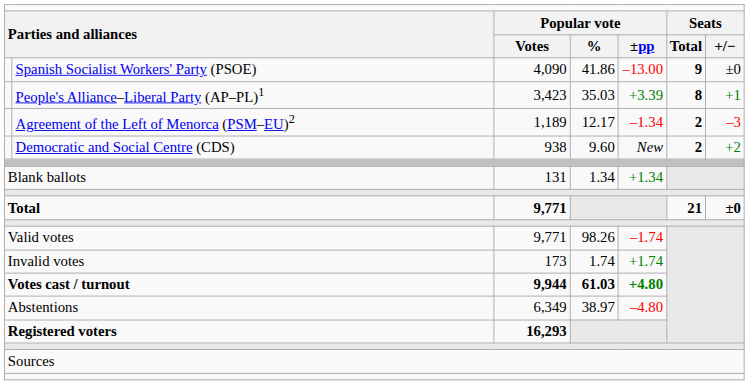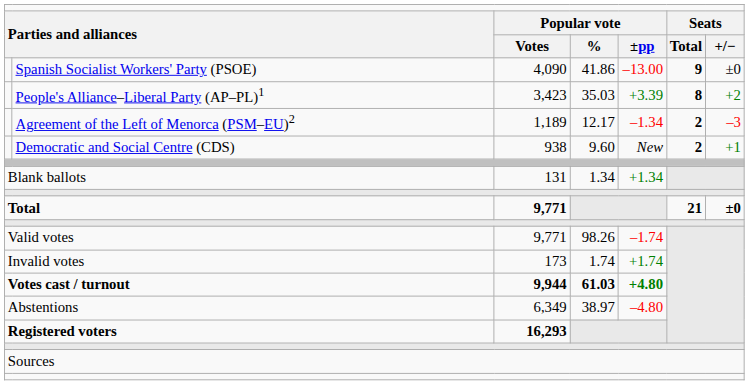(733, 94) +1 -> (733, 94) +2
(733, 147) +2 -> (733, 147) +1
